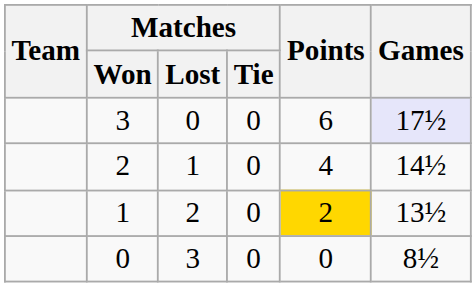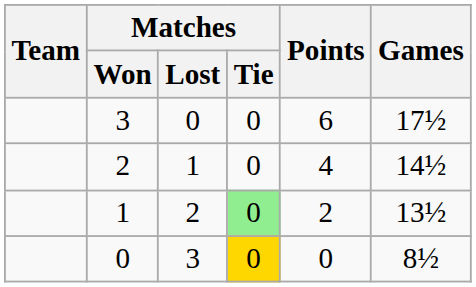(421, 119) lavender background -> (421, 119) no background
(254, 212) no background -> (254, 212) lightgreen background
(326, 212) gold background -> (326, 212) no background
(254, 258) no background -> (254, 258) gold background
